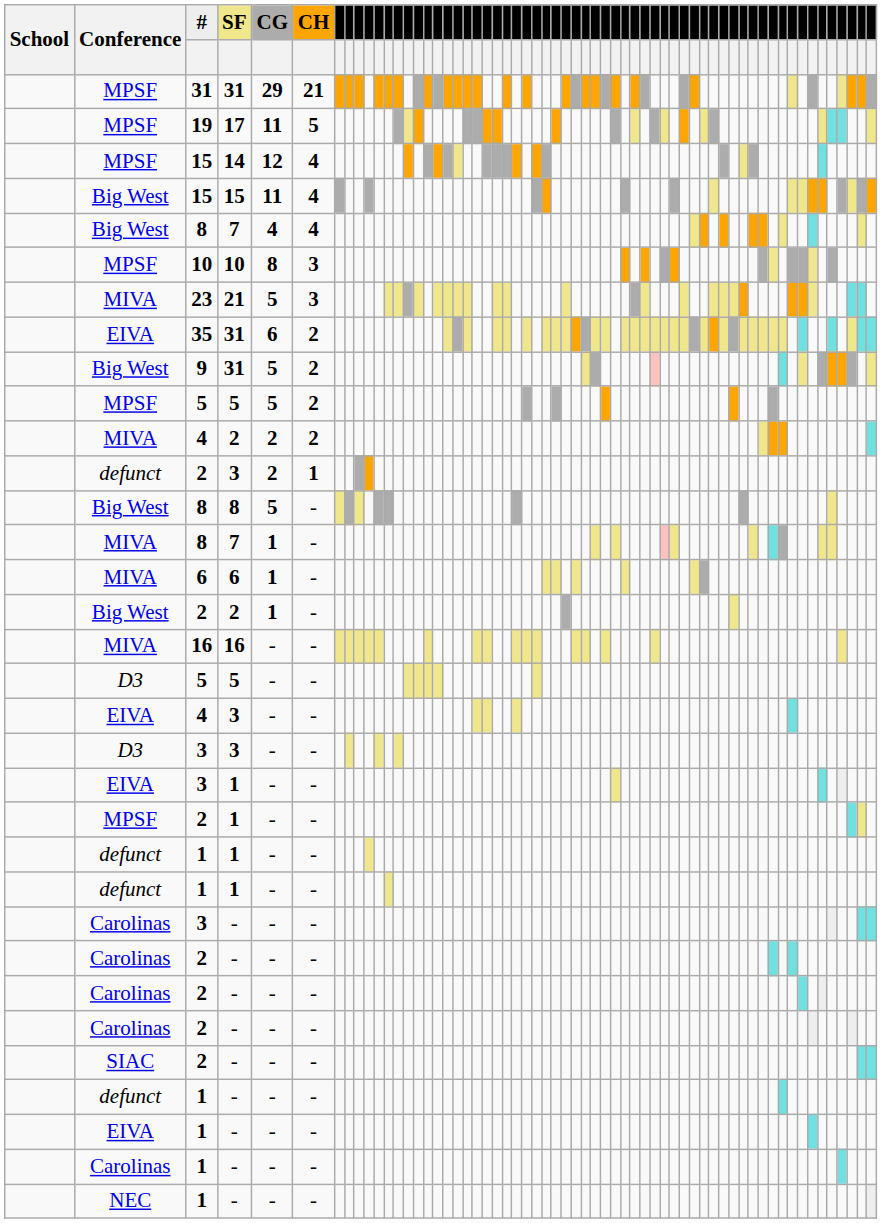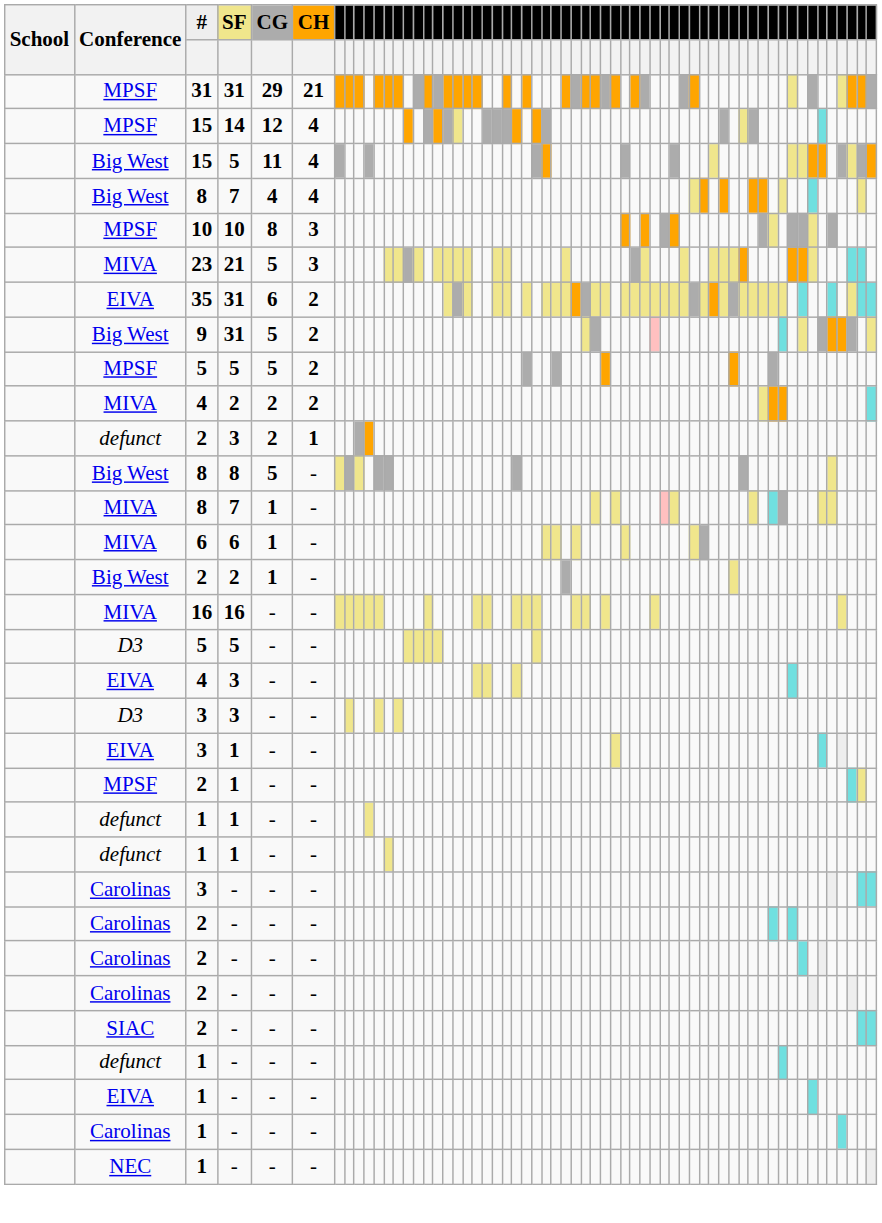- row: (130, 126)
(234, 195) 15 -> (234, 160) 5
